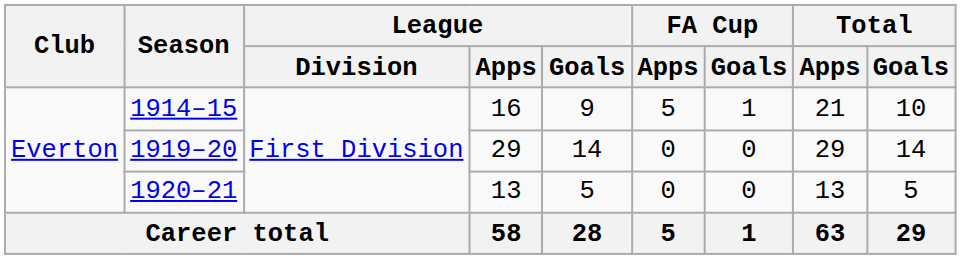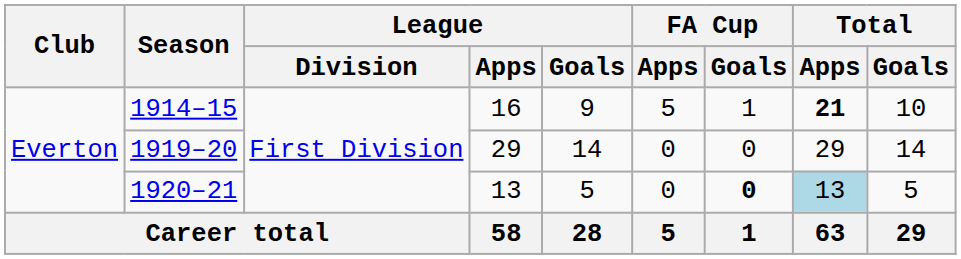(830, 109) normal -> (830, 109) bold
(749, 192) normal -> (749, 192) bold
(830, 192) no background -> (830, 192) lightblue background
